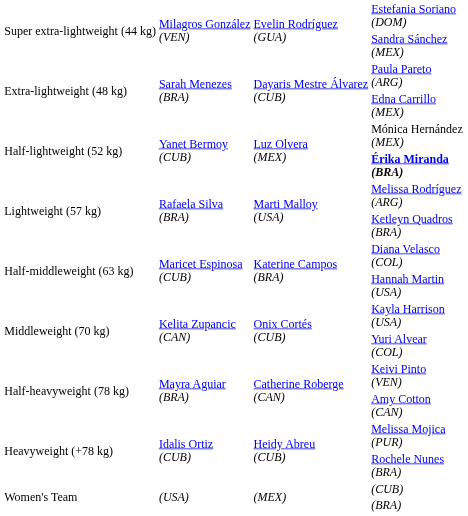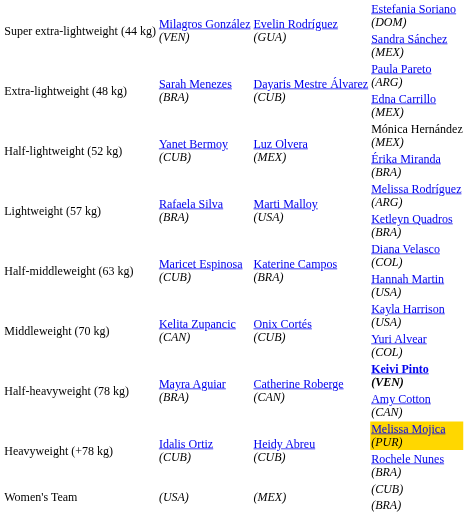(410, 165) bold -> (406, 165) normal
(399, 375) normal -> (400, 375) bold
(408, 435) no background -> (408, 435) gold background
